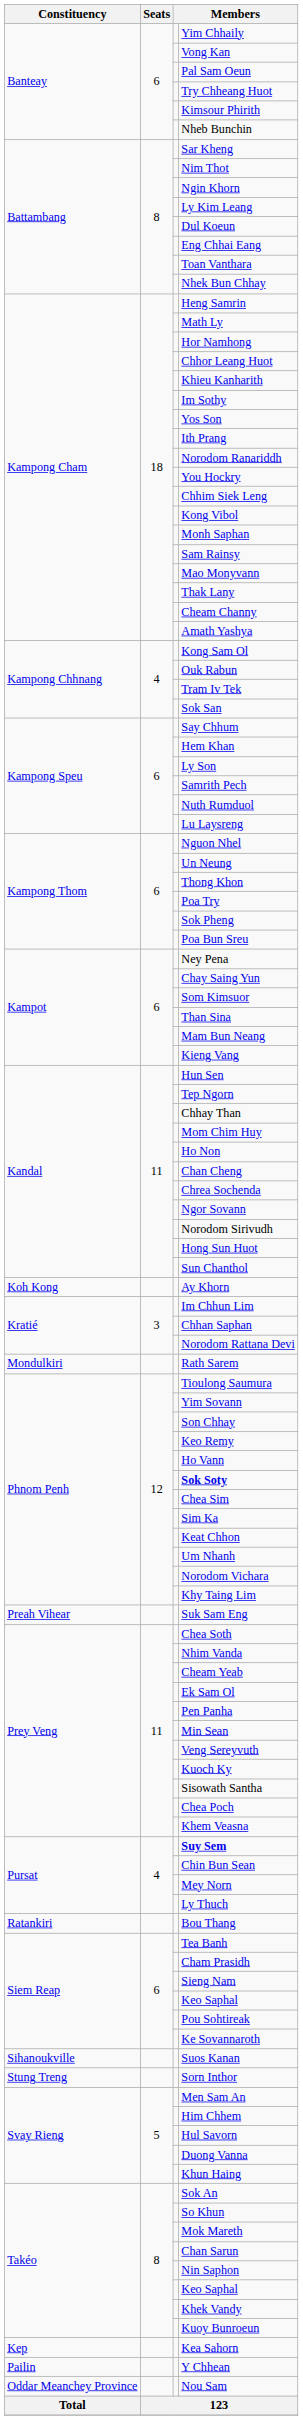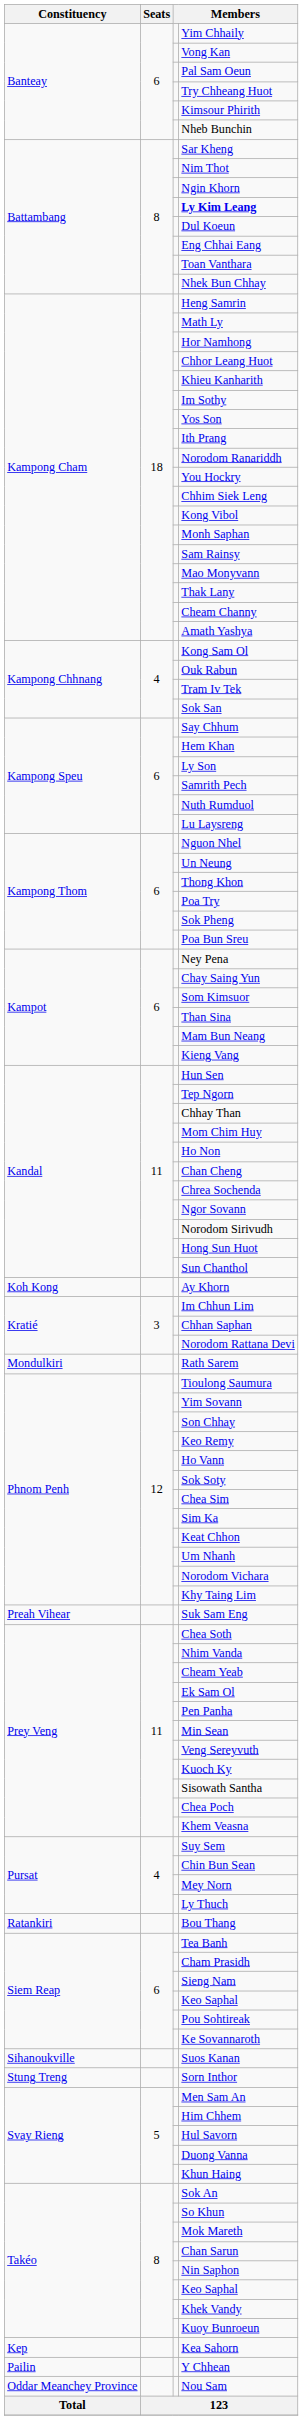(217, 206) normal -> (219, 206) bold
(204, 1479) bold -> (203, 1479) normal
(204, 1846) bold -> (203, 1846) normal
